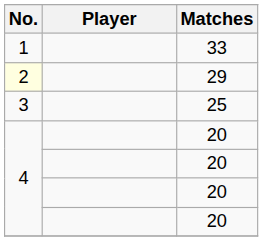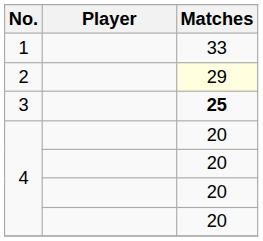(23, 76) lightyellow background -> (23, 76) no background
(217, 76) no background -> (217, 76) lightyellow background
(217, 105) normal -> (217, 105) bold
